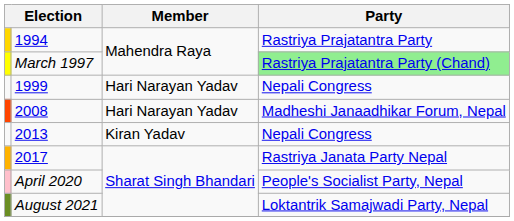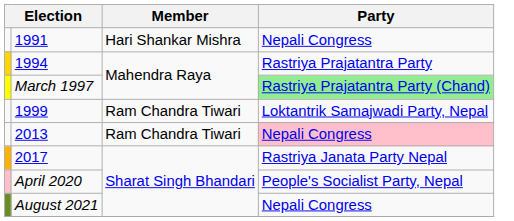+ row: (31, 39)
(171, 87) Hari Narayan Yadav -> (173, 110) Ram Chandra Tiwari
(317, 87) Nepali Congress -> (375, 110) Loktantrik Samajwadi Party, Nepal
- row: (31, 110)
(145, 134) Kiran Yadav -> (173, 134) Ram Chandra Tiwari
(317, 134) no background -> (317, 134) pink background
(375, 205) Loktantrik Samajwadi Party, Nepal -> (317, 205) Nepali Congress
